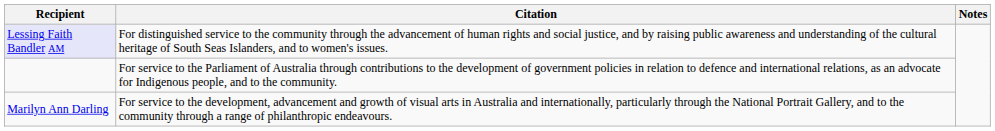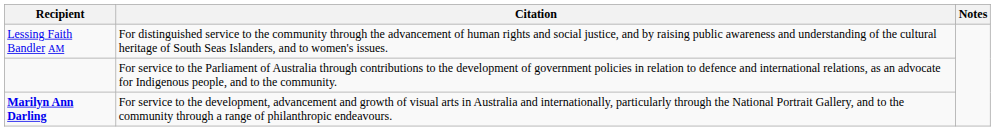(40, 41) lavender background -> (40, 41) no background
(58, 109) normal -> (40, 109) bold
